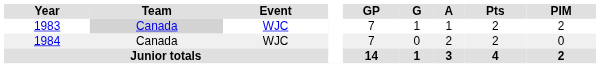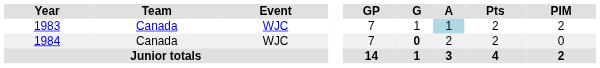(157, 26) lightgrey background -> (157, 26) no background
(449, 26) no background -> (449, 26) lightblue background
(417, 41) normal -> (417, 41) bold
